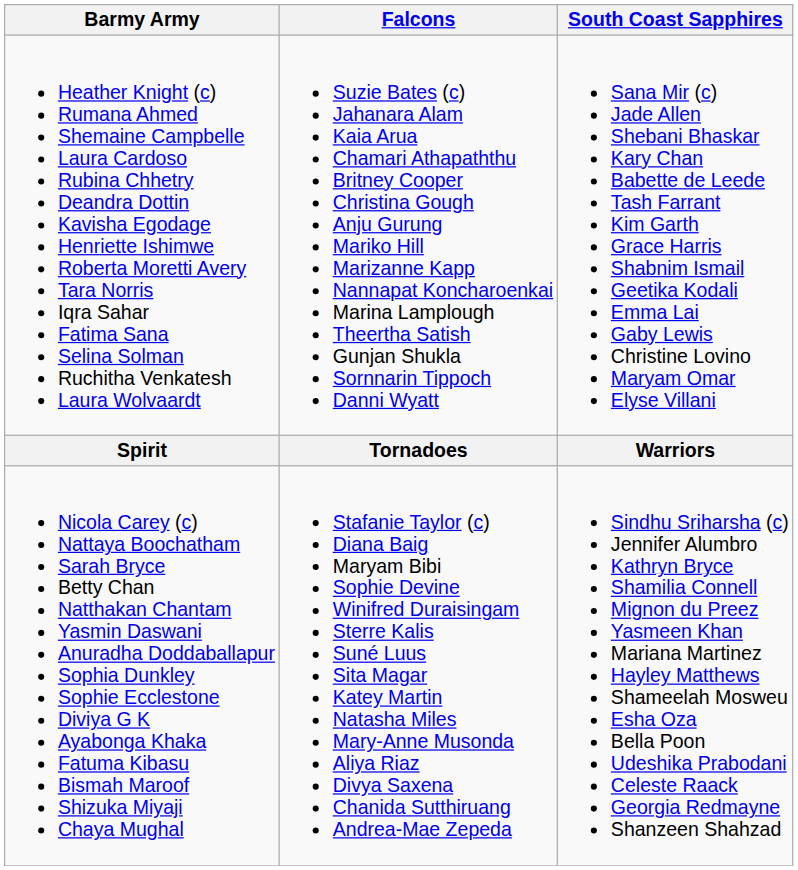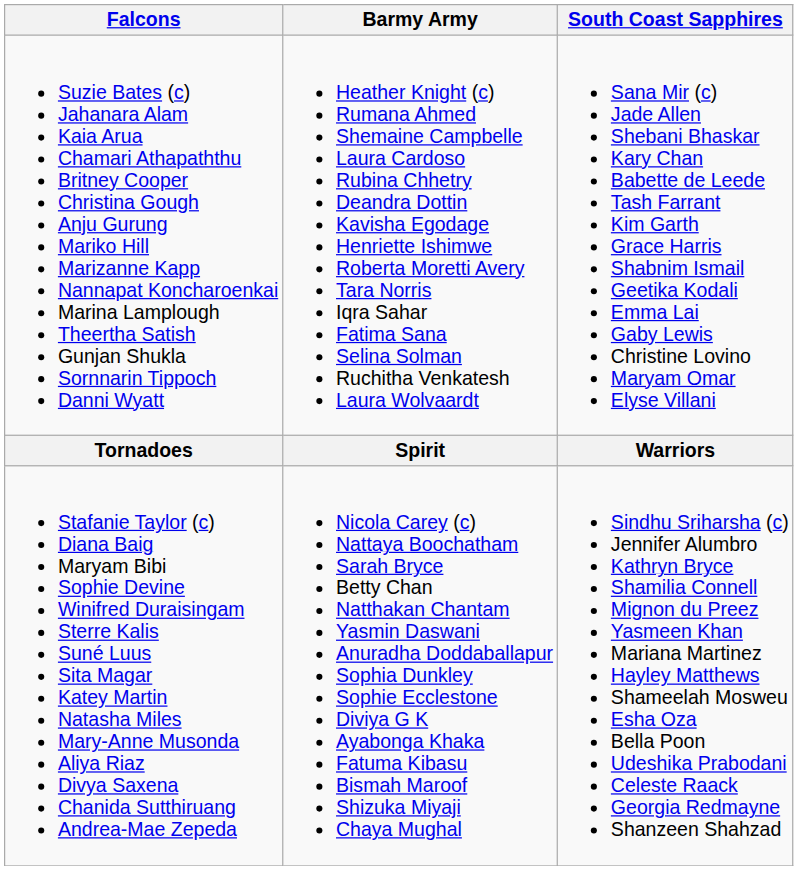columns swapped: (142, 19) <-> (419, 19)
